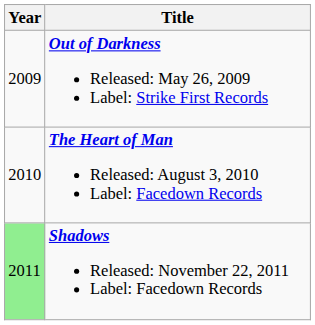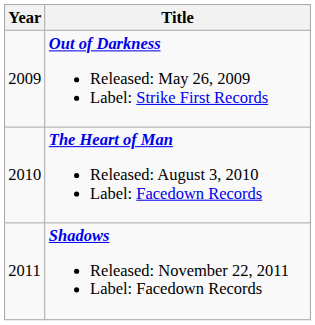(24, 271) lightgreen background -> (24, 271) no background
